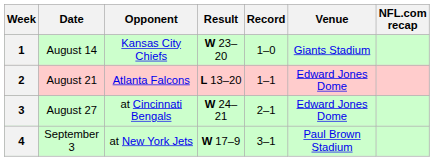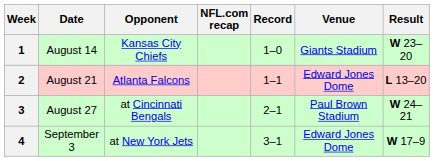columns swapped: (221, 19) <-> (403, 19)
(332, 110) Edward Jones Dome -> (339, 110) Paul Brown Stadium
(332, 141) Paul Brown Stadium -> (339, 141) Edward Jones Dome
